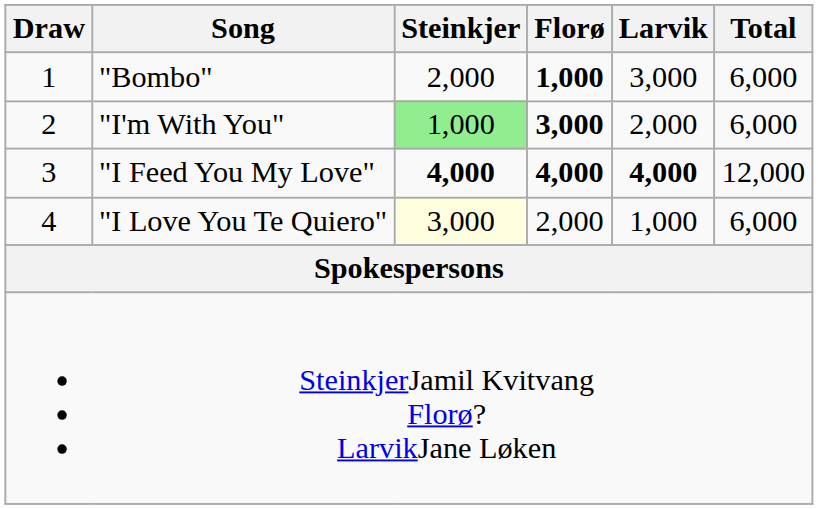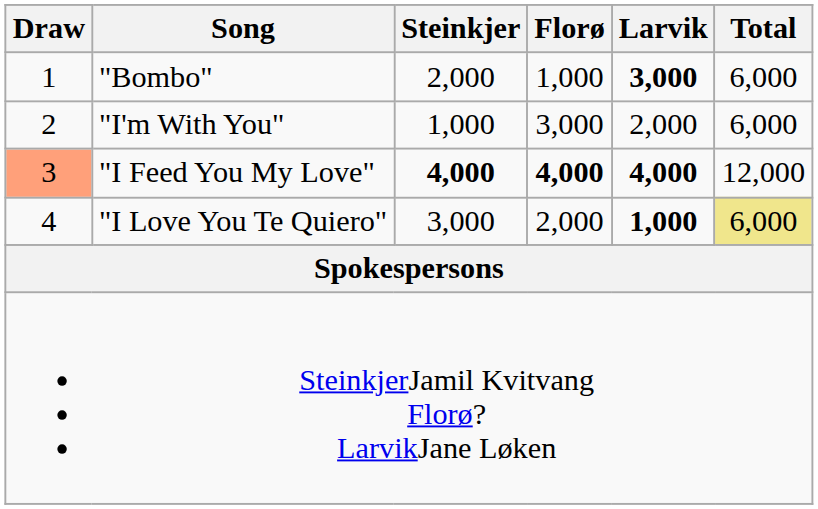(570, 76) bold -> (570, 76) normal
(663, 76) normal -> (663, 76) bold
(461, 124) lightgreen background -> (461, 124) no background
(570, 124) bold -> (570, 124) normal
(49, 172) no background -> (49, 172) lightsalmon background
(461, 220) lightyellow background -> (461, 220) no background
(663, 220) normal -> (663, 220) bold
(763, 220) no background -> (763, 220) khaki background
